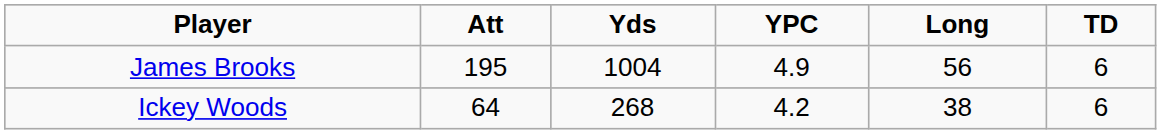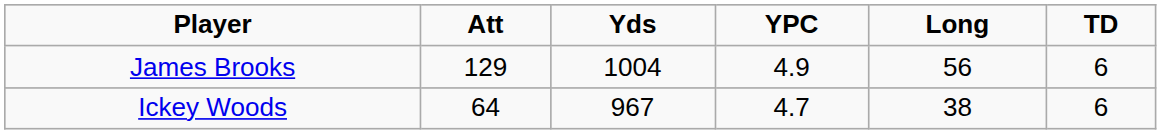(485, 66) 195 -> (485, 66) 129
(633, 107) 268 -> (633, 107) 967
(792, 107) 4.2 -> (792, 107) 4.7
